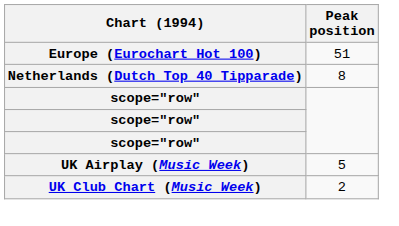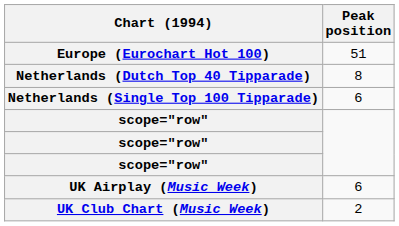+ row: (163, 98)
(342, 165) 5 -> (358, 187) 6
